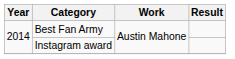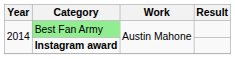(69, 29) no background -> (69, 29) lightgreen background
(73, 45) normal -> (76, 45) bold
